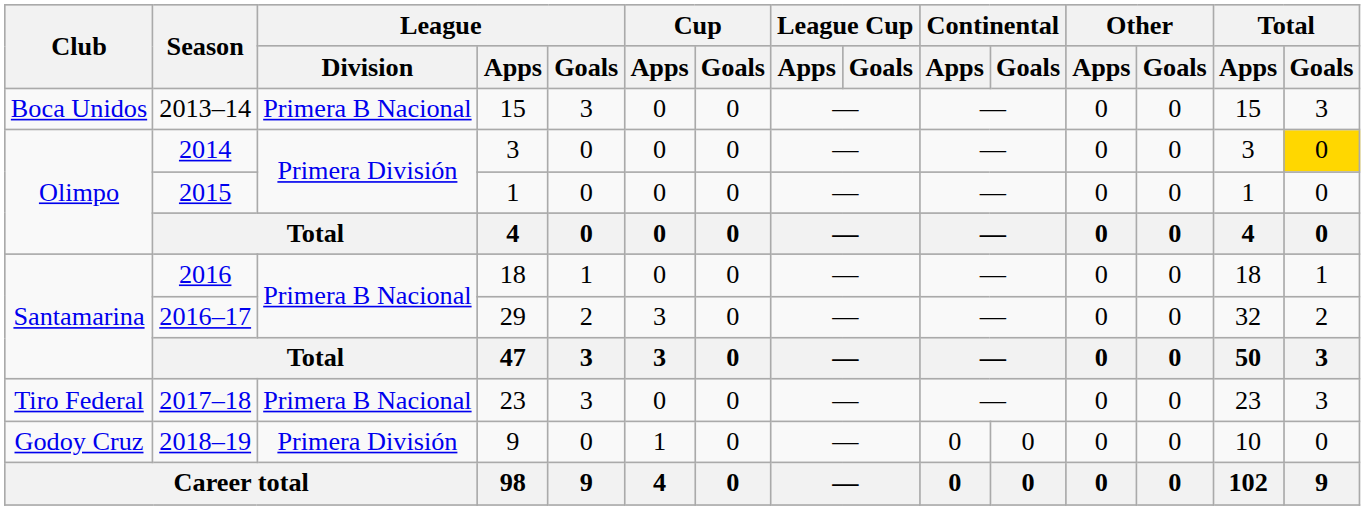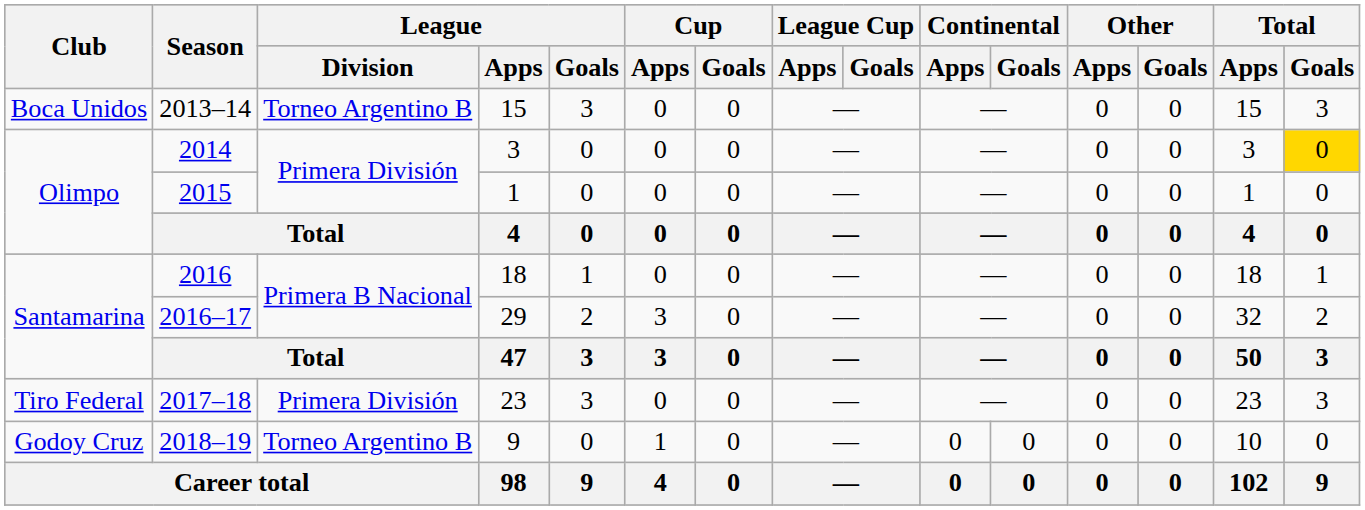(367, 108) Primera B Nacional -> (368, 108) Torneo Argentino B
(367, 399) Primera B Nacional -> (368, 399) Primera División
(367, 441) Primera División -> (368, 441) Torneo Argentino B
